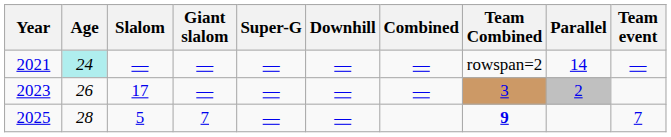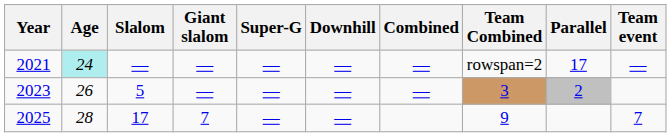(578, 63) 14 -> (578, 63) 17
(140, 90) 17 -> (140, 90) 5
(140, 117) 5 -> (140, 117) 17
(505, 117) bold -> (505, 117) normal
